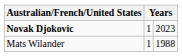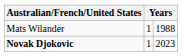rows swapped: (35, 43) <-> (40, 28)
